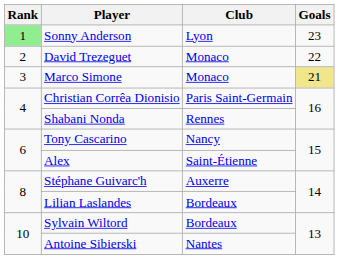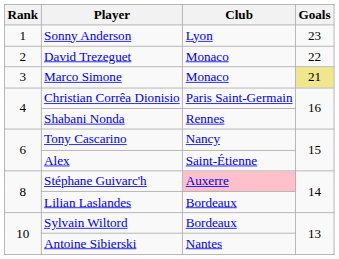(23, 35) lightgreen background -> (23, 35) no background
(207, 181) no background -> (207, 181) pink background
